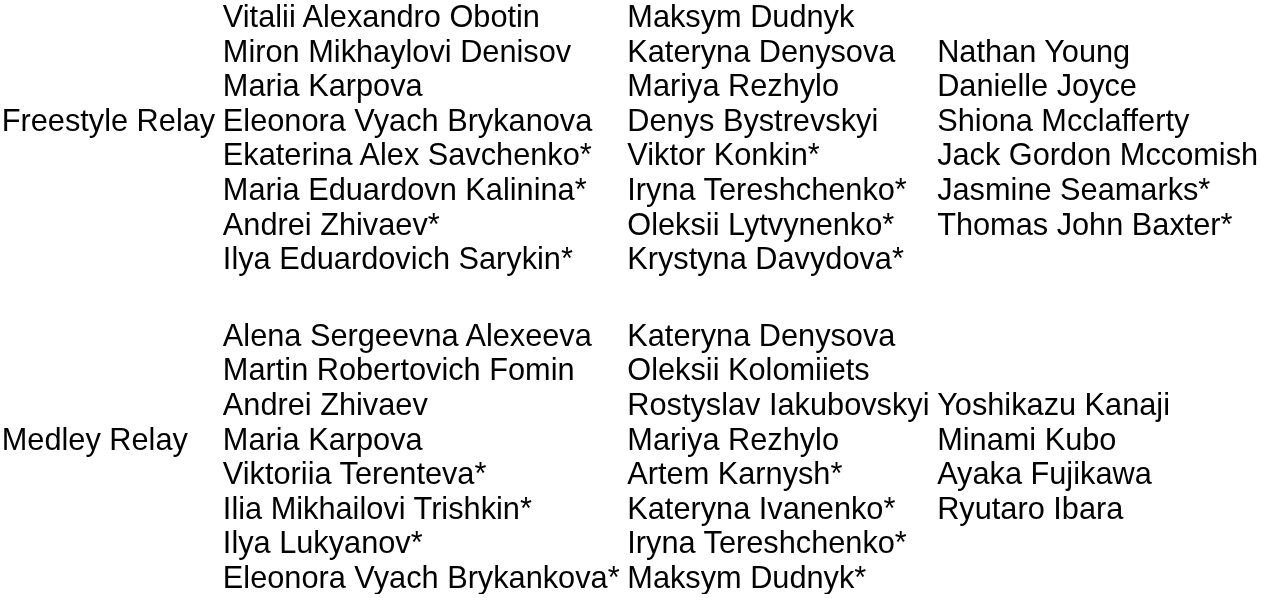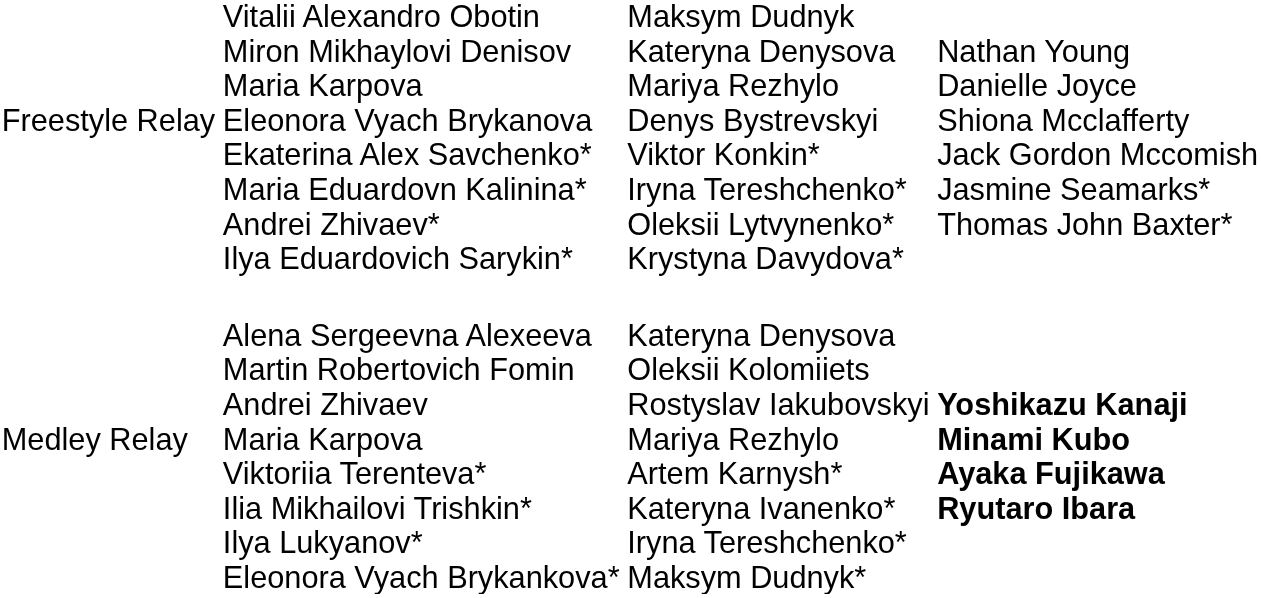(1054, 456) normal -> (1062, 456) bold
